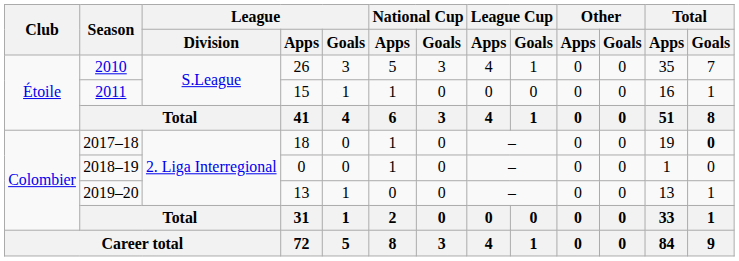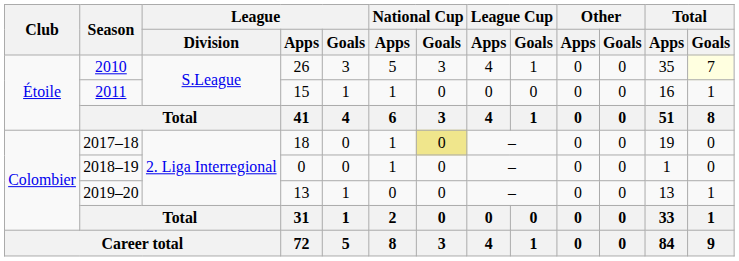(711, 67) no background -> (711, 67) lightyellow background
(442, 142) no background -> (442, 142) khaki background
(711, 142) bold -> (711, 142) normal
